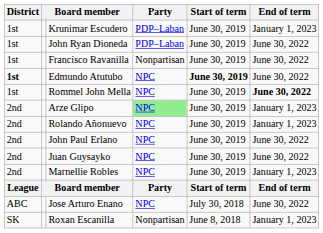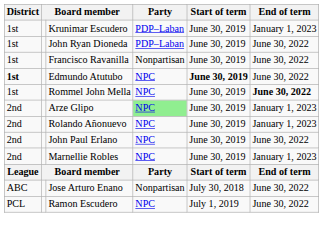- row: (79, 156)
(145, 204) NPC -> (160, 188) Nonpartisan
+ row: (83, 204)
- row: (81, 220)
